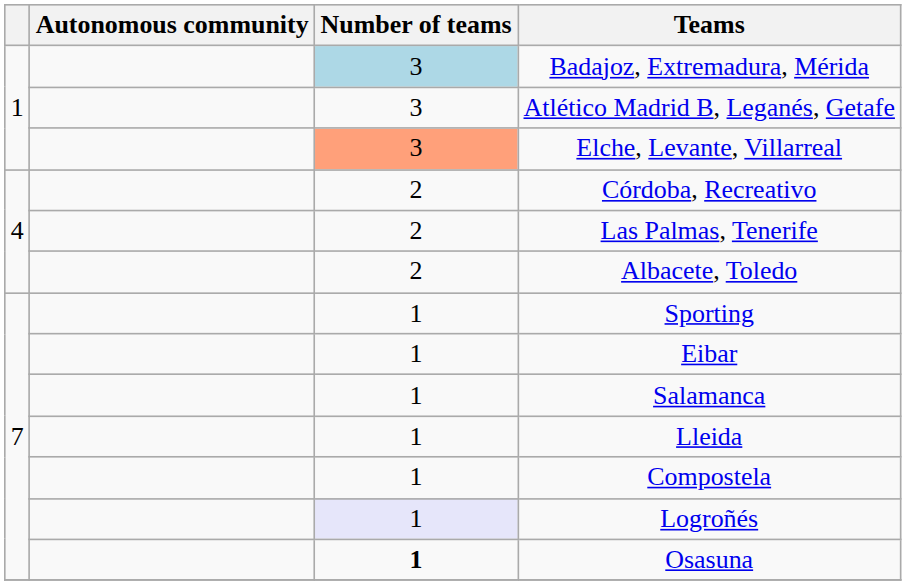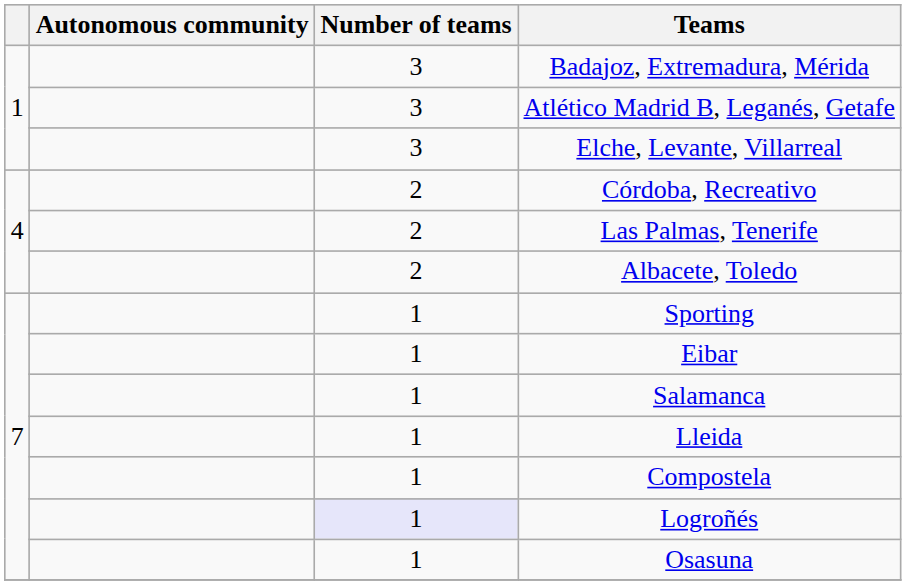(416, 66) lightblue background -> (416, 66) no background
(416, 148) lightsalmon background -> (416, 148) no background
(416, 559) bold -> (416, 559) normal
